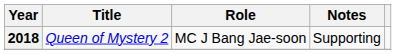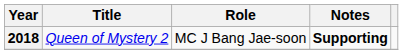(347, 37) normal -> (350, 37) bold
